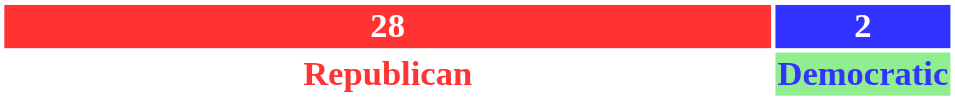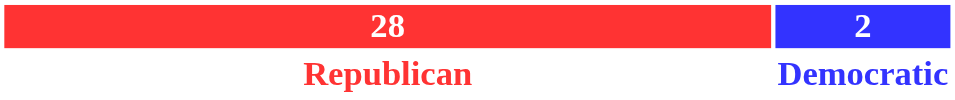(863, 73) lightgreen background -> (863, 73) no background
